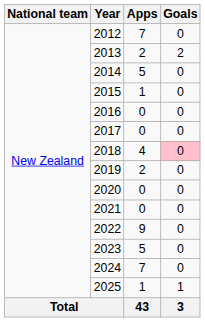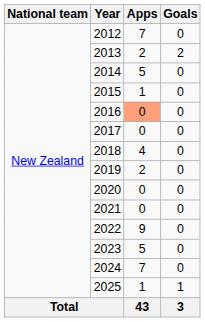(142, 111) no background -> (142, 111) lightsalmon background
(180, 151) pink background -> (180, 151) no background
